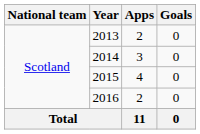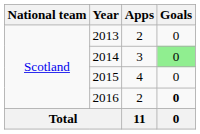(176, 56) no background -> (176, 56) lightgreen background
(176, 98) normal -> (176, 98) bold
